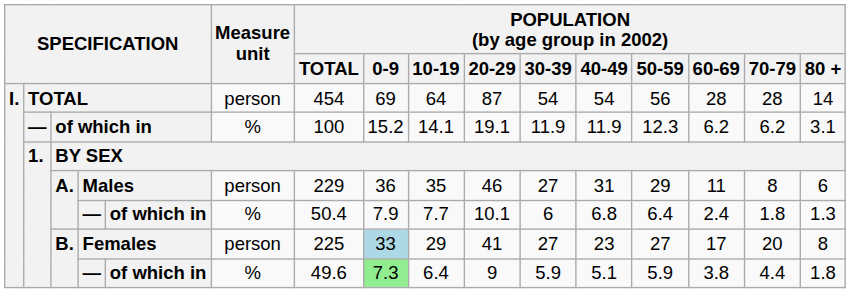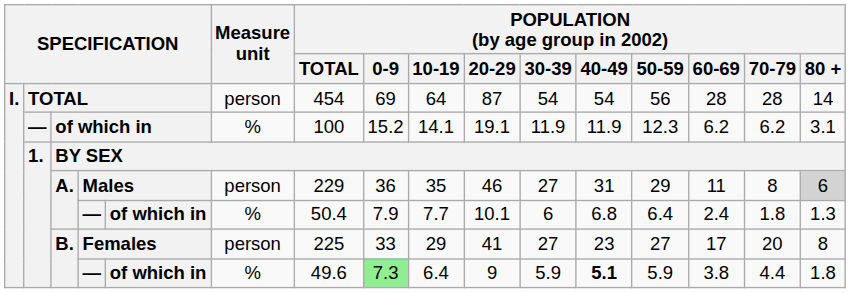(823, 185) no background -> (823, 185) lightgrey background
(386, 243) lightblue background -> (386, 243) no background
(604, 272) normal -> (604, 272) bold
